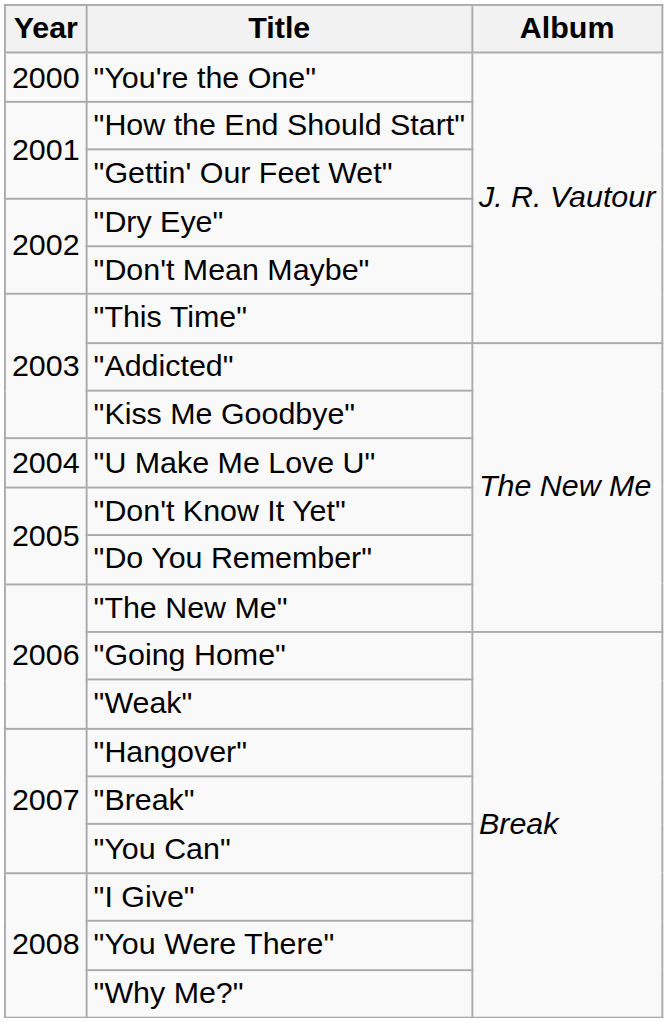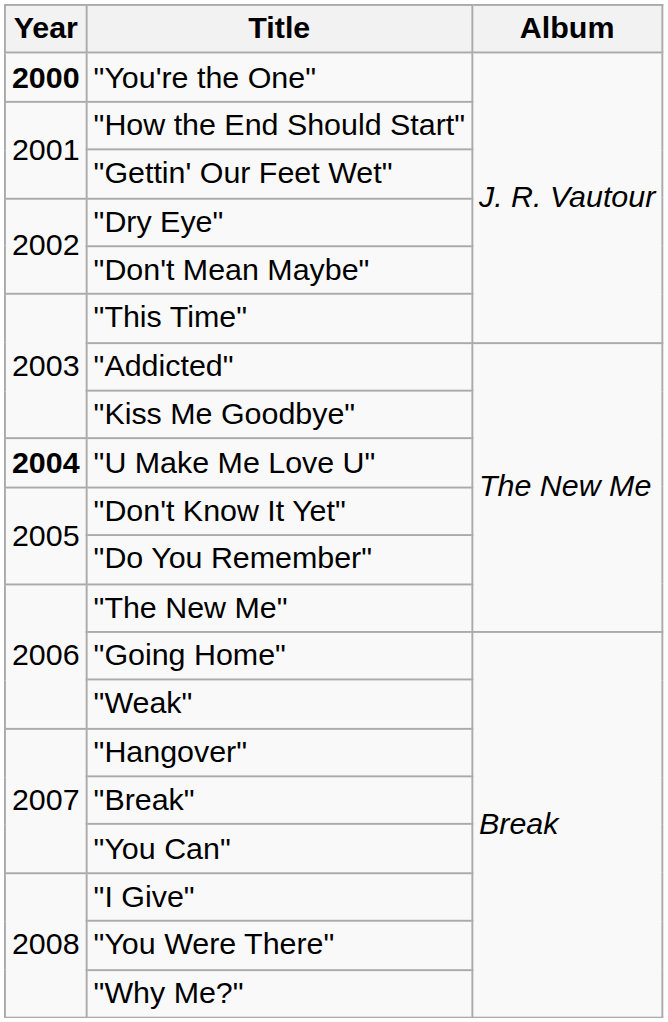(46, 76) normal -> (46, 76) bold
(46, 462) normal -> (46, 462) bold
